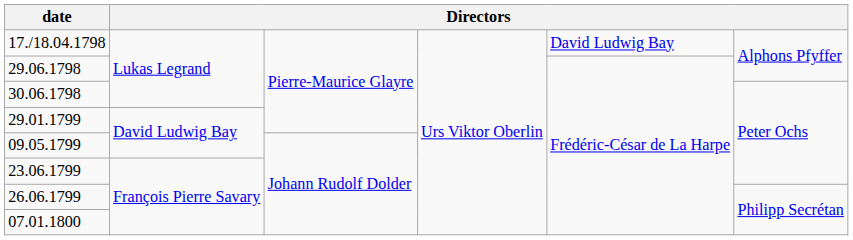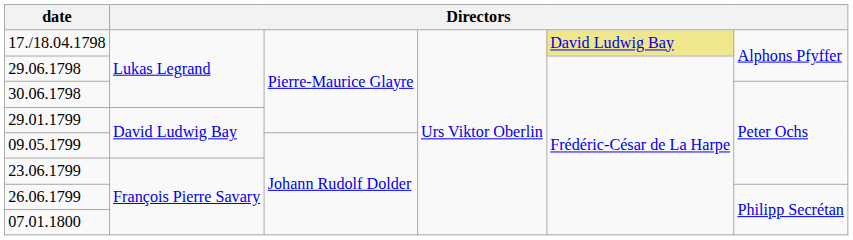(612, 42) no background -> (612, 42) khaki background
